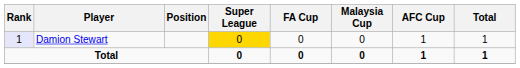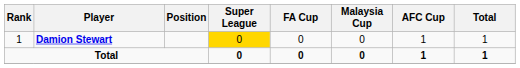(19, 39) lavender background -> (19, 39) no background
(72, 39) normal -> (74, 39) bold
